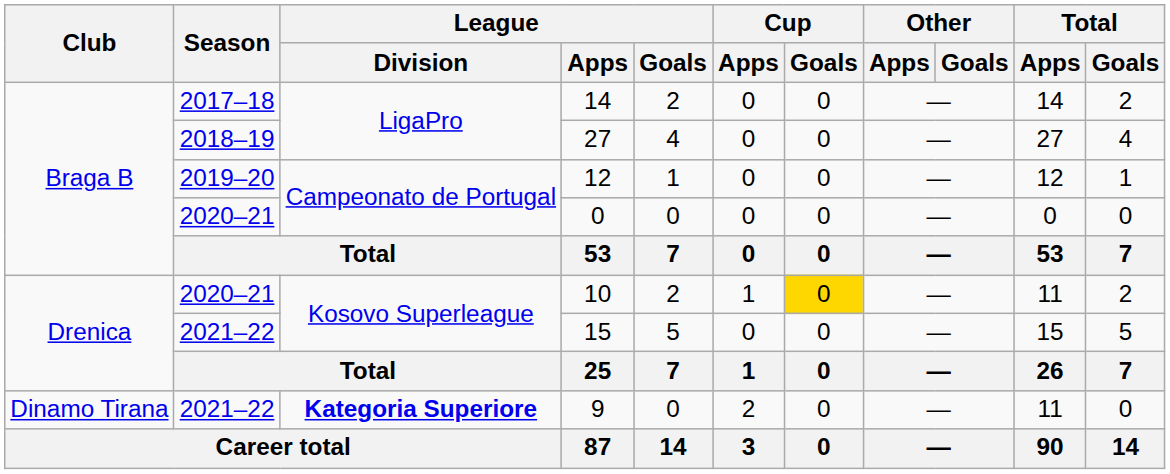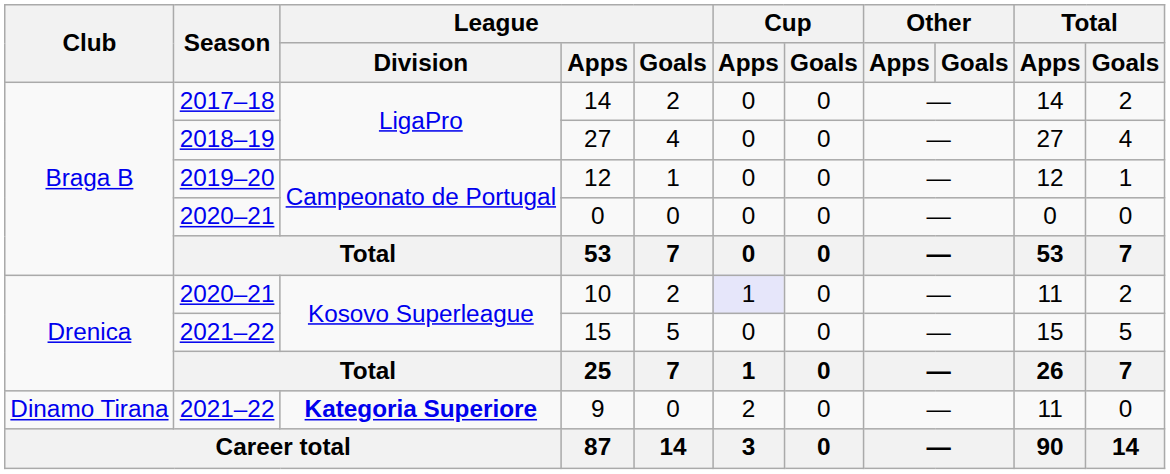(748, 293) no background -> (748, 293) lavender background
(824, 293) gold background -> (824, 293) no background
